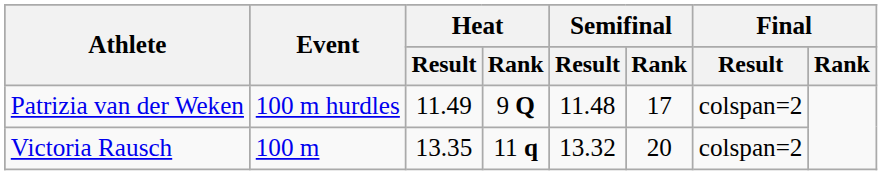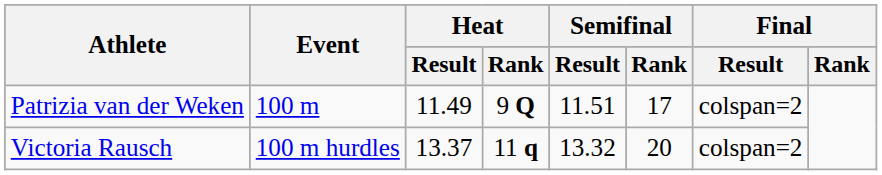(328, 106) 100 m hurdles -> (288, 106) 100 m
(587, 106) 11.48 -> (587, 106) 11.51
(288, 148) 100 m -> (328, 148) 100 m hurdles
(444, 148) 13.35 -> (444, 148) 13.37
